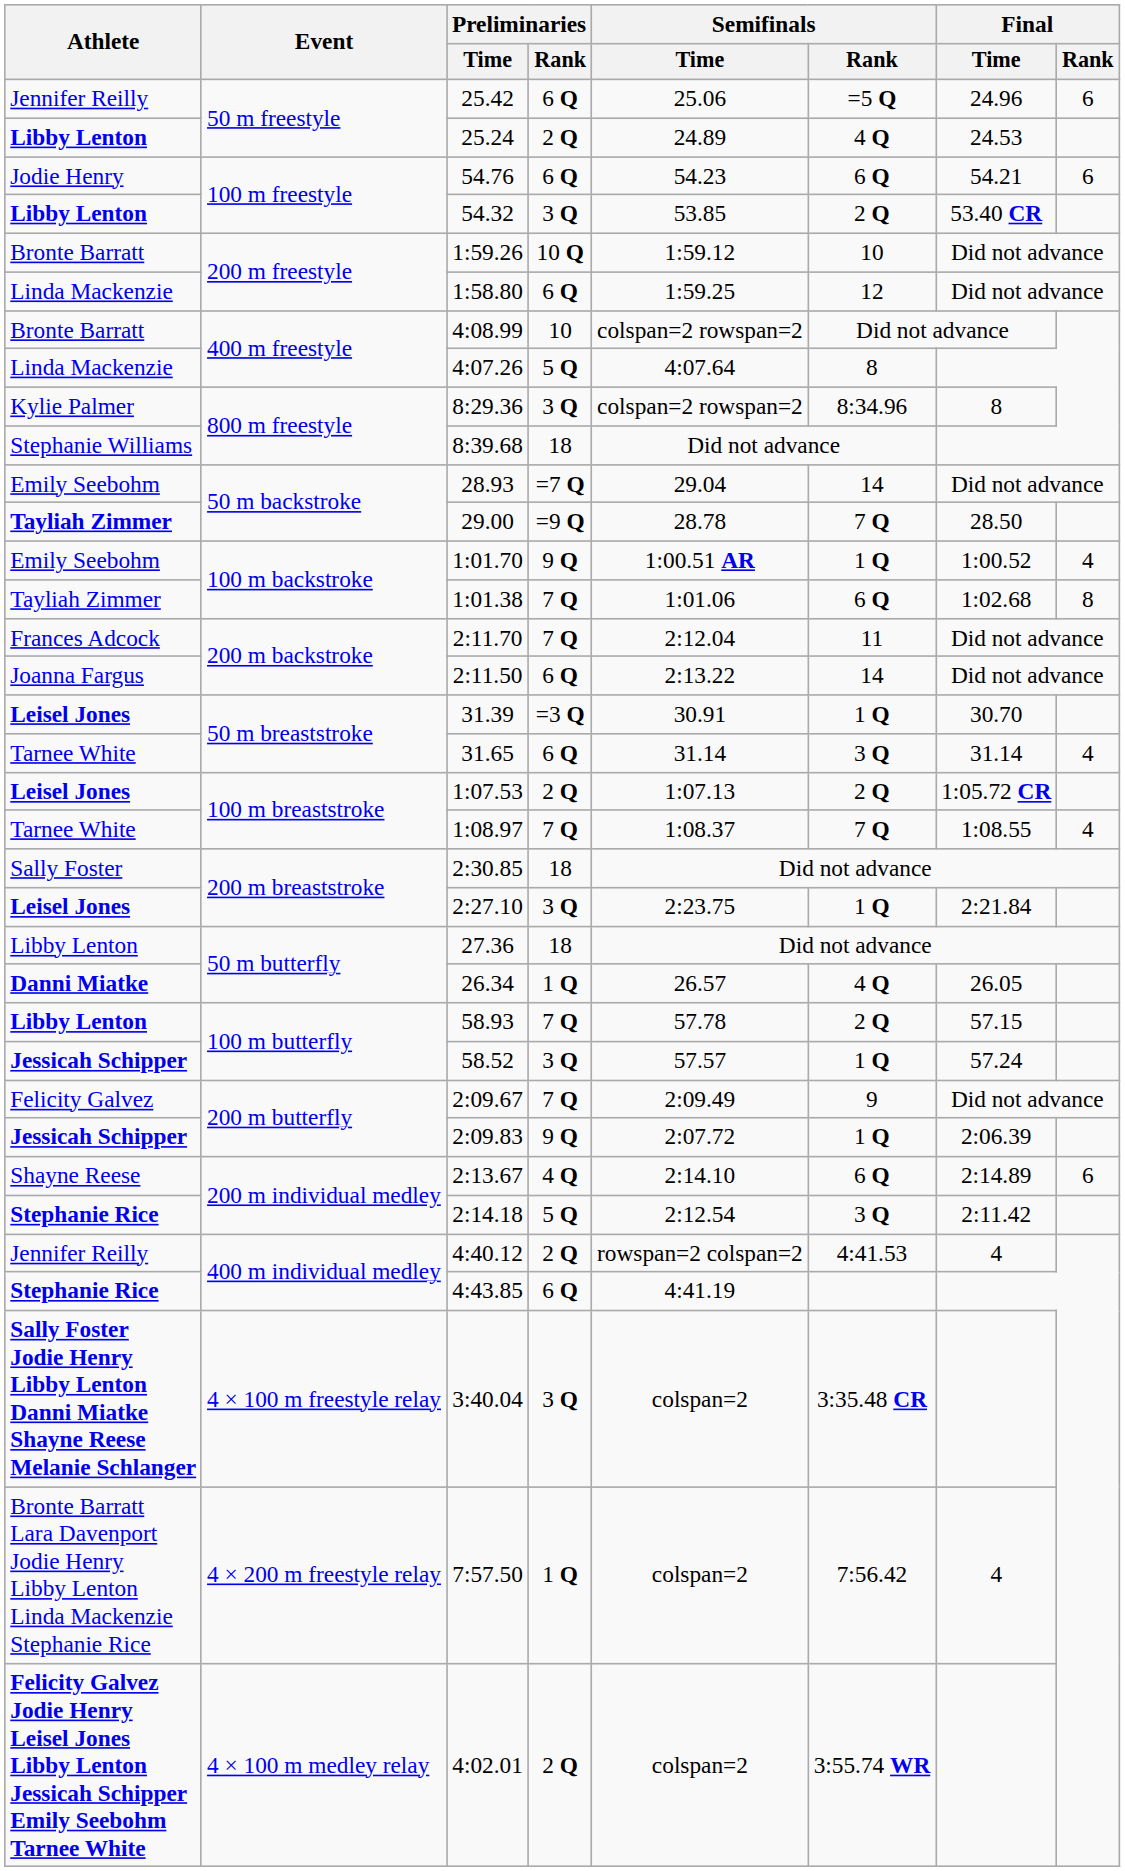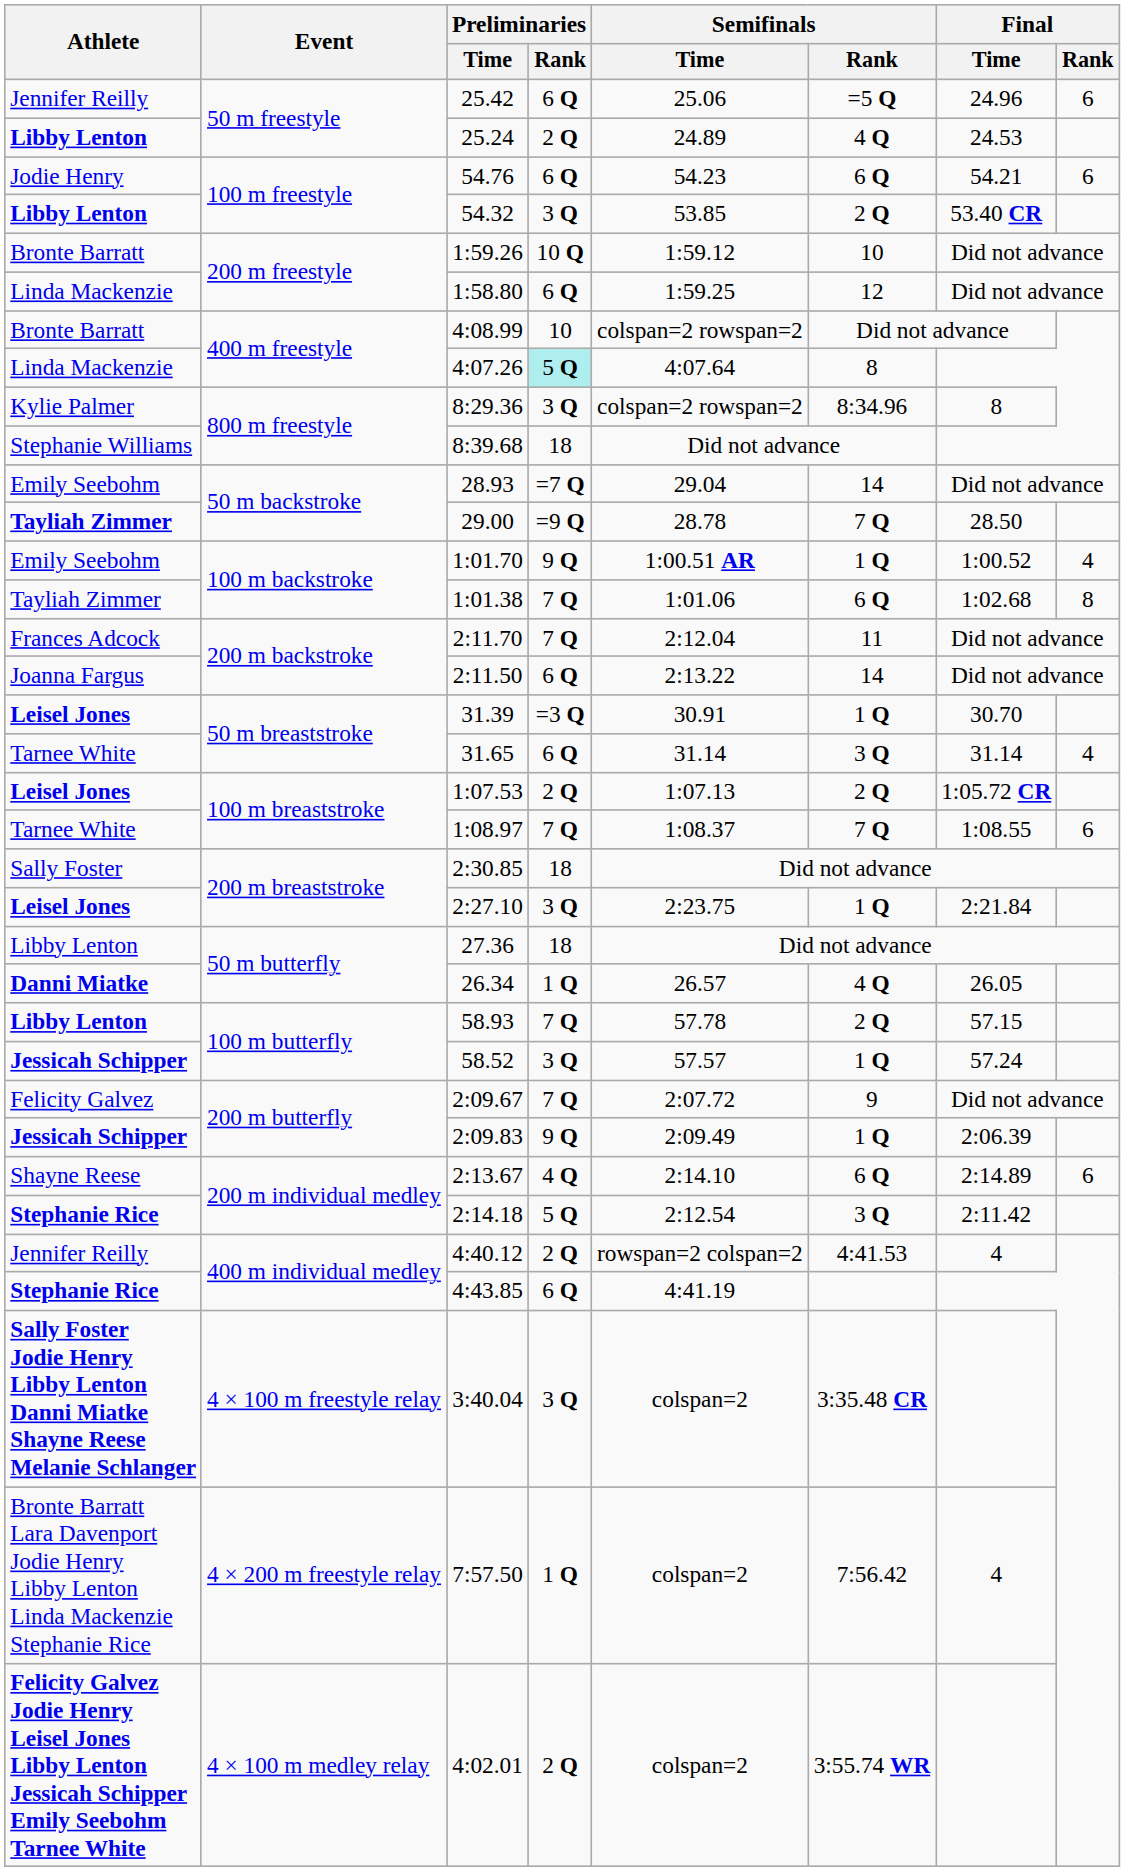(560, 368) no background -> (560, 368) paleturquoise background
(1088, 830) 4 -> (1088, 830) 6
(700, 1099) 2:09.49 -> (700, 1099) 2:07.72
(700, 1137) 2:07.72 -> (700, 1137) 2:09.49
